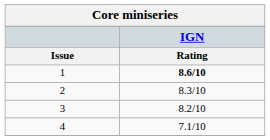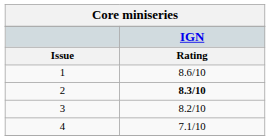(192, 73) bold -> (192, 73) normal
(192, 91) normal -> (192, 91) bold
